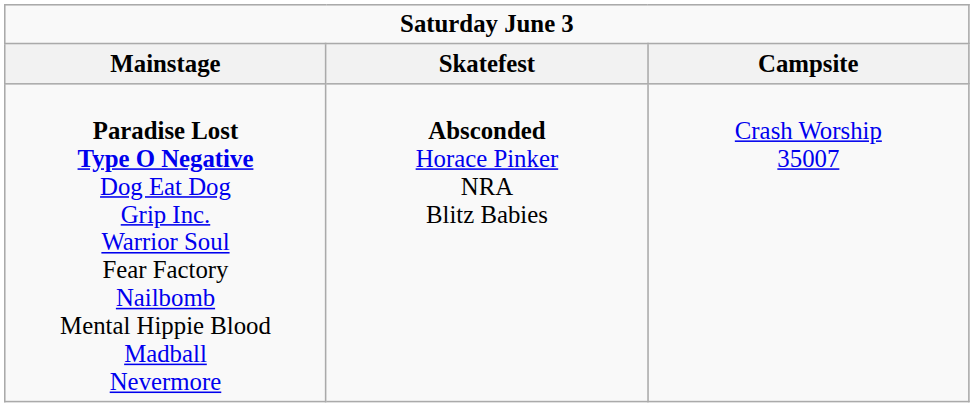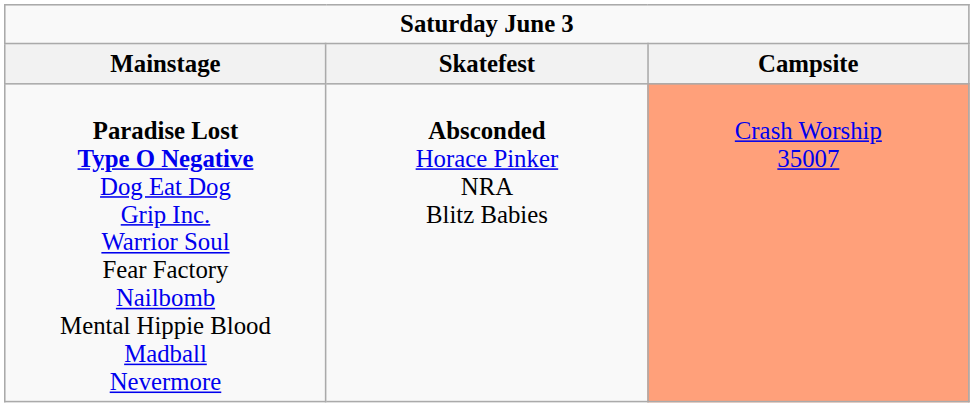(808, 144) no background -> (808, 144) lightsalmon background
